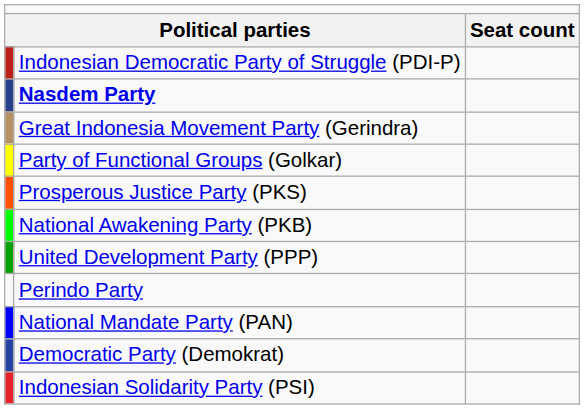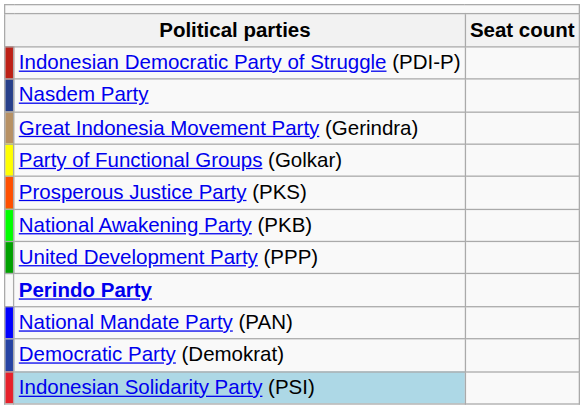(87, 95) bold -> (84, 95) normal
(81, 290) normal -> (85, 290) bold
(167, 387) no background -> (167, 387) lightblue background
